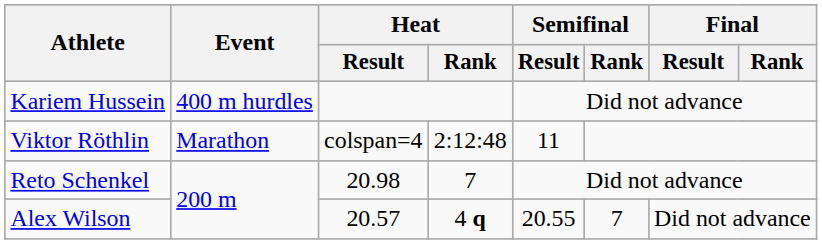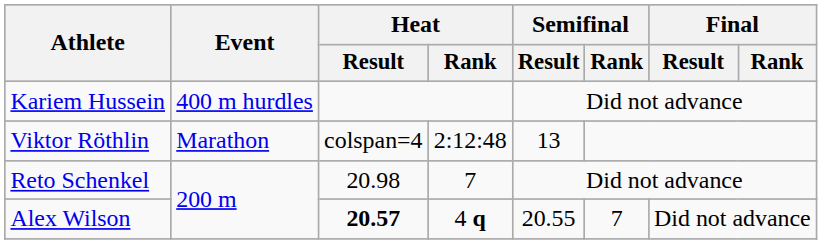(549, 140) 11 -> (549, 140) 13
(373, 219) normal -> (373, 219) bold
